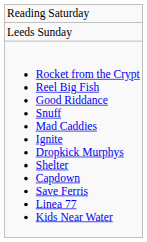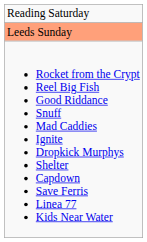(39, 31) no background -> (39, 31) lightsalmon background
